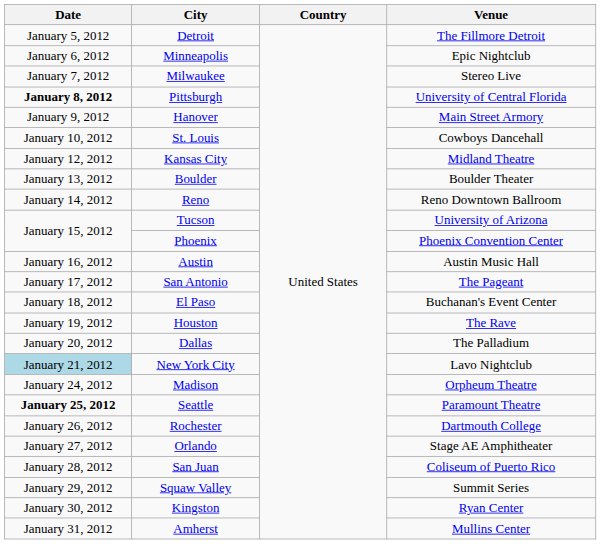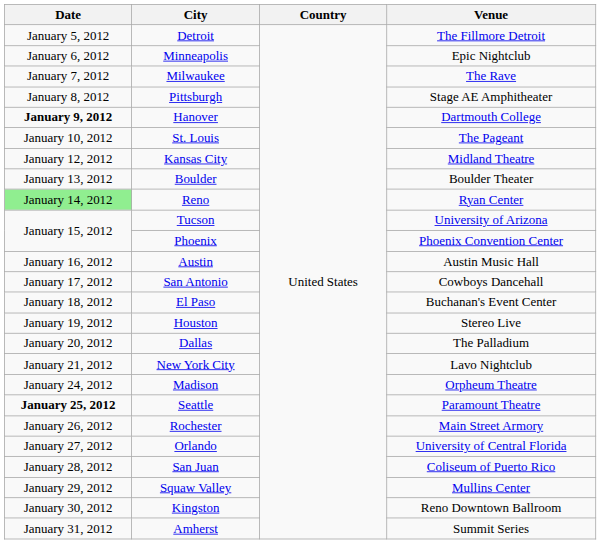(491, 76) Stereo Live -> (491, 76) The Rave
(68, 96) bold -> (68, 96) normal
(491, 96) University of Central Florida -> (491, 96) Stage AE Amphitheater
(68, 117) normal -> (68, 117) bold
(491, 117) Main Street Armory -> (491, 117) Dartmouth College
(491, 138) Cowboys Dancehall -> (491, 138) The Pageant
(68, 199) no background -> (68, 199) lightgreen background
(491, 199) Reno Downtown Ballroom -> (491, 199) Ryan Center
(491, 281) The Pageant -> (491, 281) Cowboys Dancehall
(491, 323) The Rave -> (491, 323) Stereo Live
(68, 364) lightblue background -> (68, 364) no background
(491, 425) Dartmouth College -> (491, 425) Main Street Armory
(491, 446) Stage AE Amphitheater -> (491, 446) University of Central Florida
(491, 487) Summit Series -> (491, 487) Mullins Center
(491, 508) Ryan Center -> (491, 508) Reno Downtown Ballroom
(491, 528) Mullins Center -> (491, 528) Summit Series
